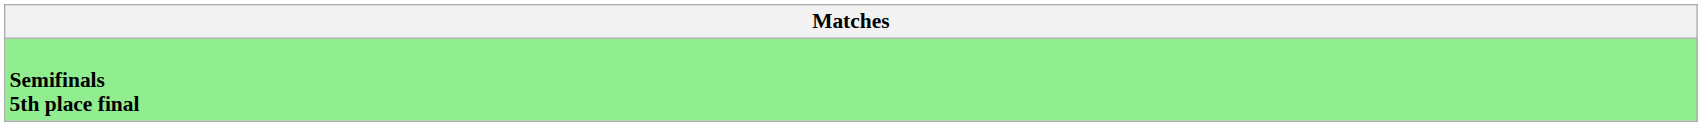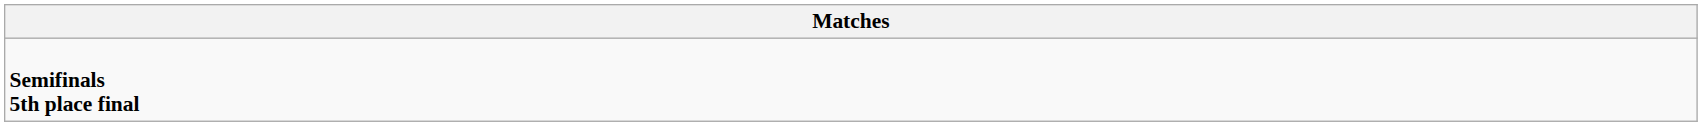(75, 91) lightgreen background -> (75, 91) no background
